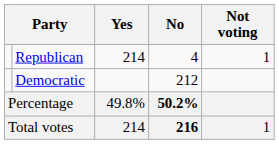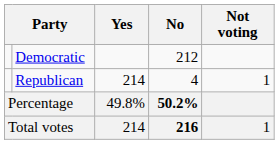rows swapped: (49, 56) <-> (50, 80)
